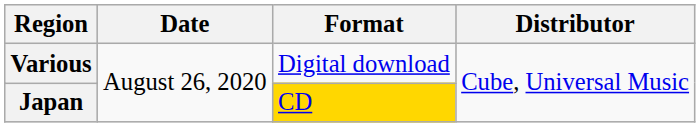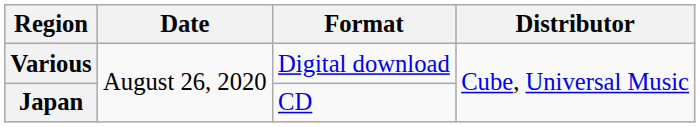(295, 102) gold background -> (295, 102) no background
